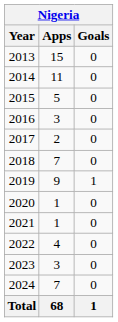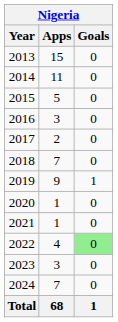(93, 243) no background -> (93, 243) lightgreen background
